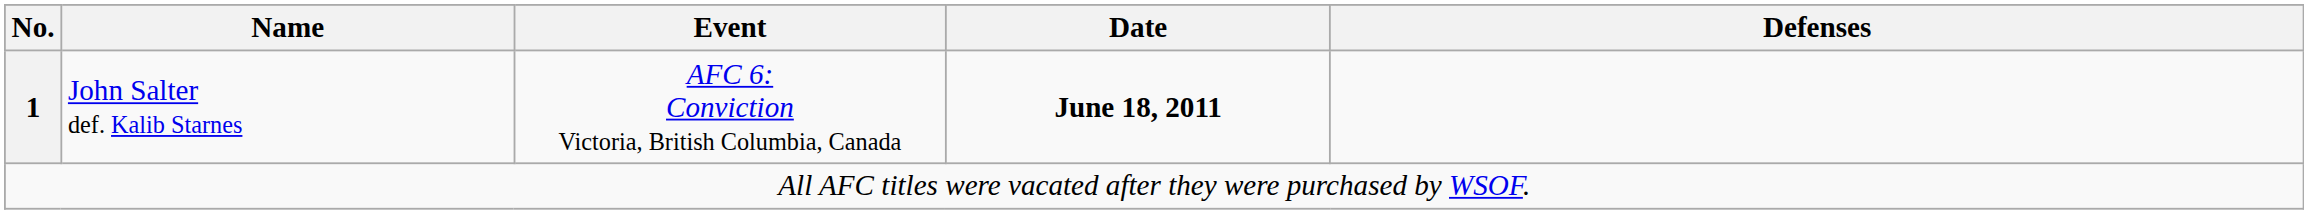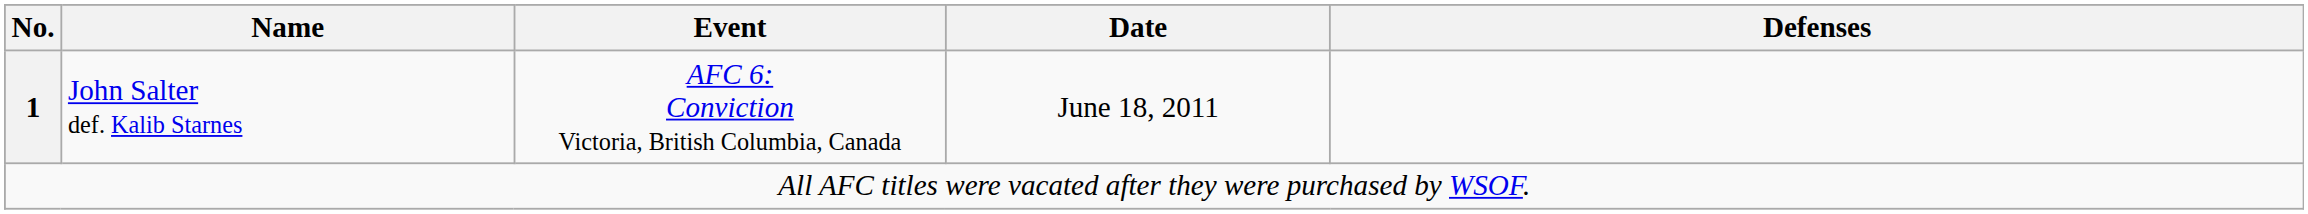(1138, 106) bold -> (1138, 106) normal
